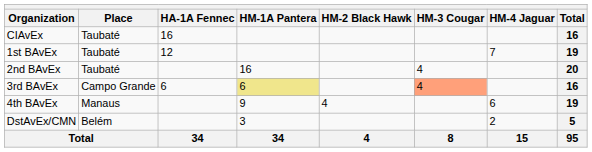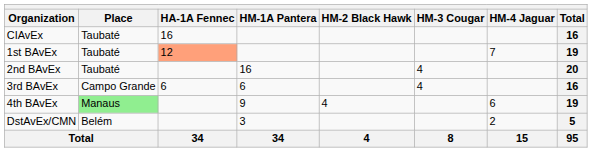(167, 52) no background -> (167, 52) lightsalmon background
(243, 87) khaki background -> (243, 87) no background
(420, 87) lightsalmon background -> (420, 87) no background
(101, 104) no background -> (101, 104) lightgreen background
